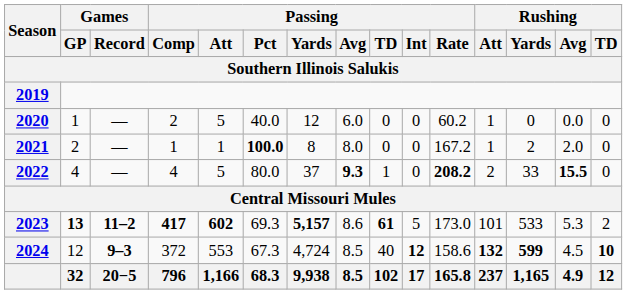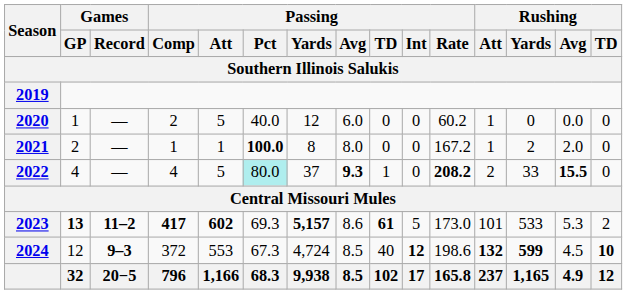(265, 172) no background -> (265, 172) paleturquoise background
(452, 250) 158.6 -> (452, 250) 198.6
